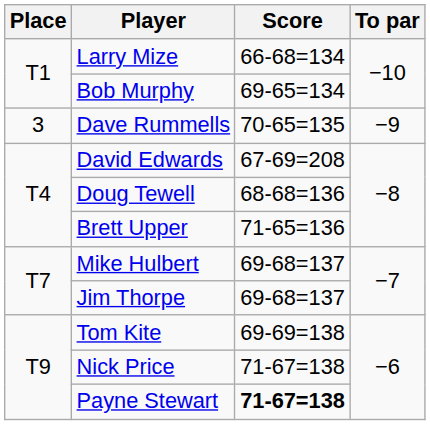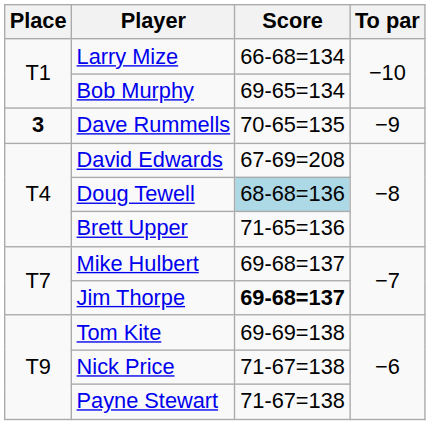(38, 125) normal -> (38, 125) bold
(293, 194) no background -> (293, 194) lightblue background
(293, 297) normal -> (293, 297) bold
(293, 401) bold -> (293, 401) normal
